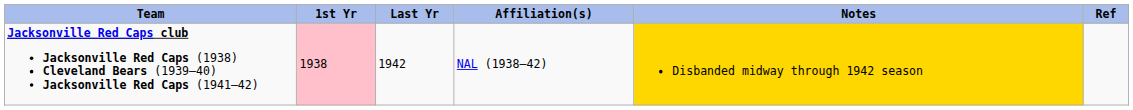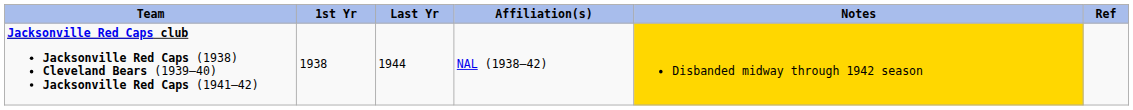(313, 64) pink background -> (313, 64) no background
(392, 64) 1942 -> (392, 64) 1944
